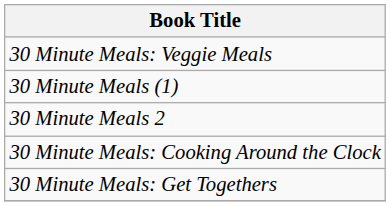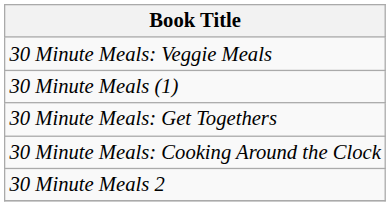(87, 119) 30 Minute Meals 2 -> (143, 119) 30 Minute Meals: Get Togethers
(143, 184) 30 Minute Meals: Get Togethers -> (87, 184) 30 Minute Meals 2
